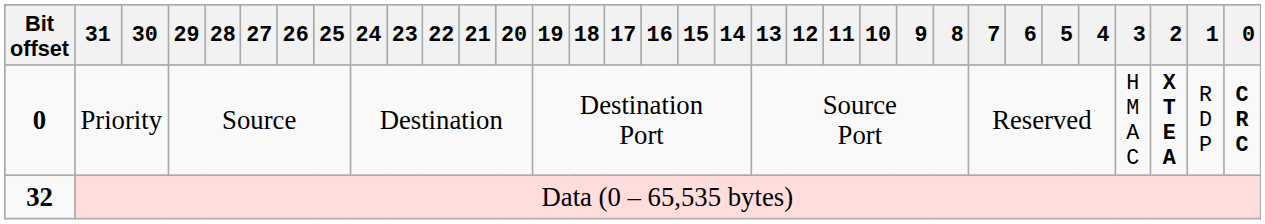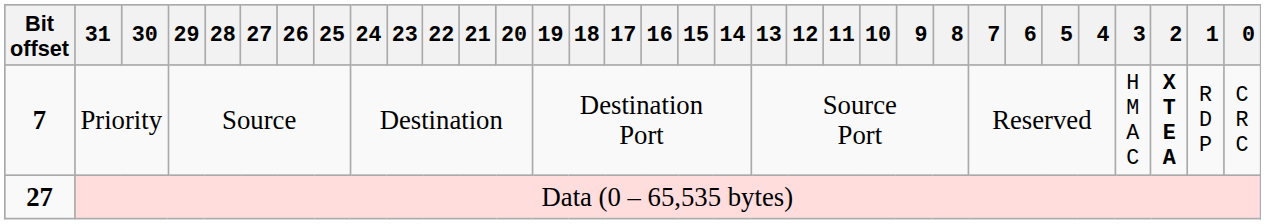(40, 120) 0 -> (40, 120) 7
(1242, 121) bold -> (1242, 121) normal
(40, 196) 32 -> (40, 196) 27
